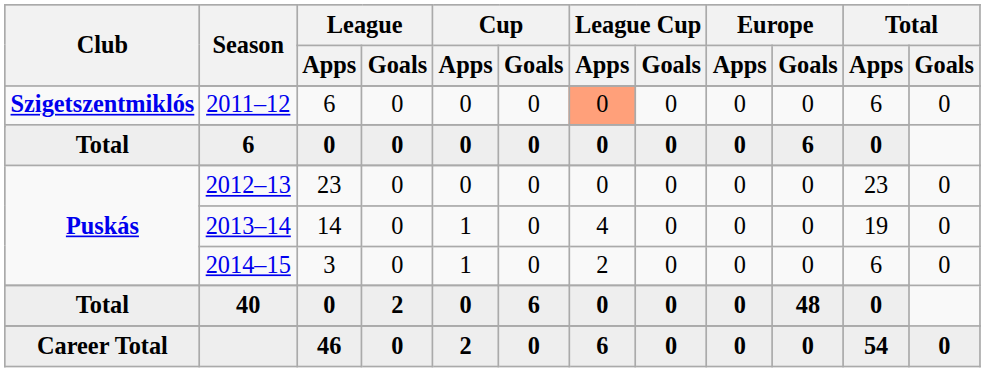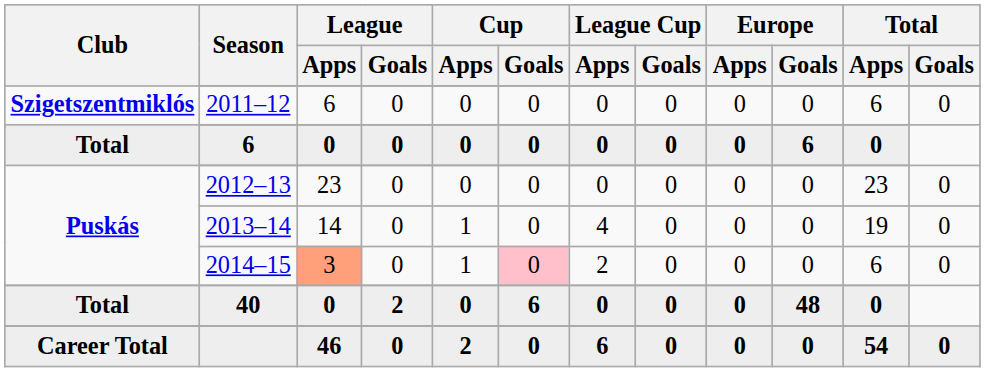(602, 105) lightsalmon background -> (602, 105) no background
(329, 265) no background -> (329, 265) lightsalmon background
(534, 265) no background -> (534, 265) pink background
